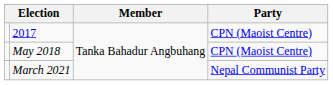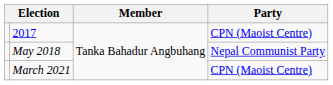(261, 51) CPN (Maoist Centre) -> (268, 51) Nepal Communist Party
(268, 70) Nepal Communist Party -> (261, 70) CPN (Maoist Centre)
